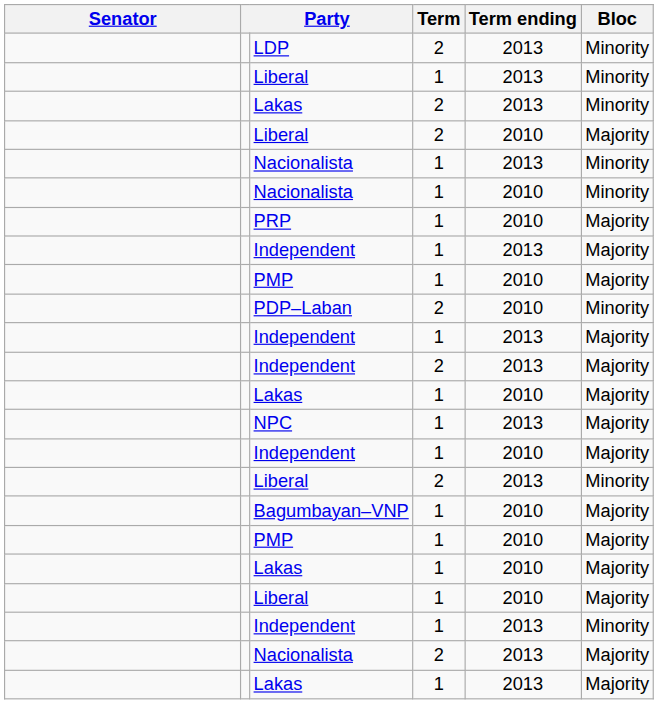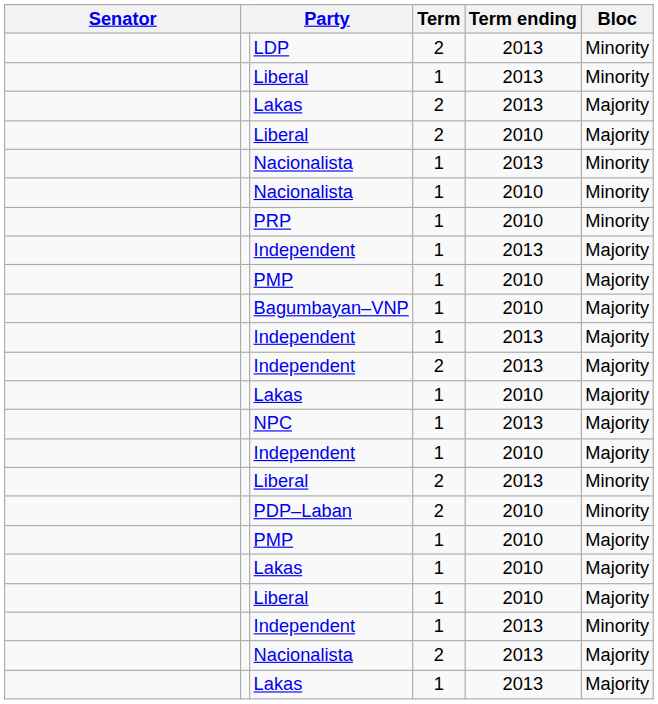(617, 105) Minority -> (617, 105) Majority
(617, 221) Majority -> (617, 221) Minority
rows swapped: (331, 510) <-> (303, 308)
